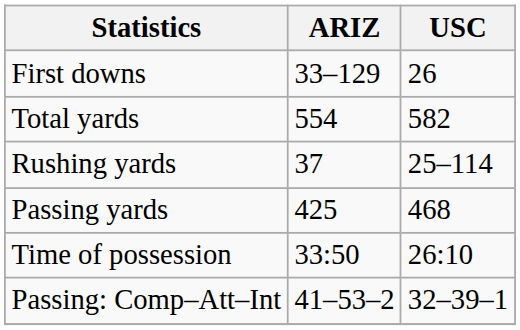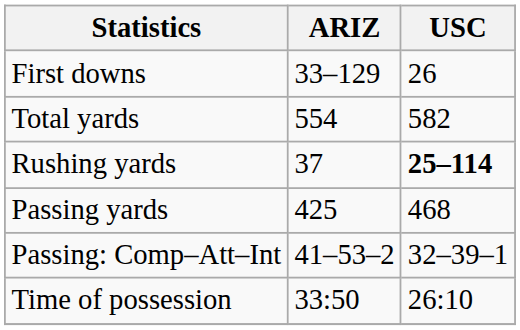(450, 164) normal -> (450, 164) bold
rows swapped: (146, 300) <-> (122, 254)
